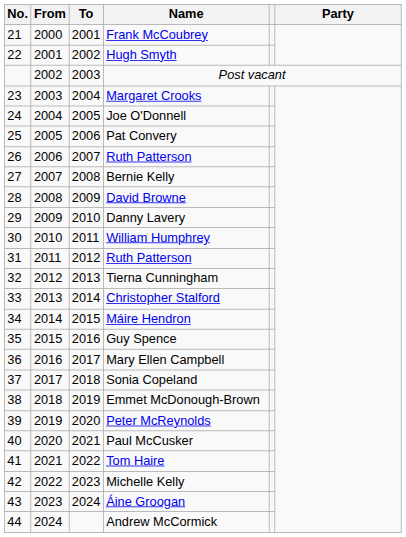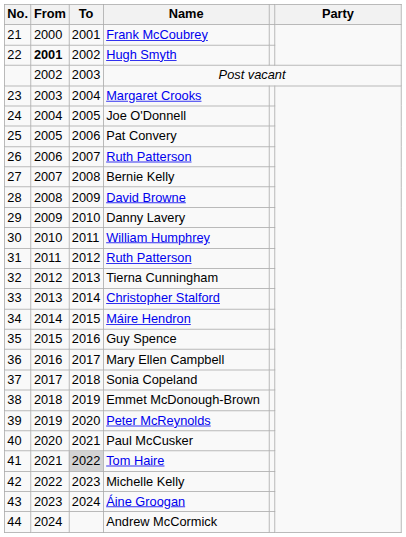(48, 55) normal -> (48, 55) bold
(86, 461) no background -> (86, 461) lightgrey background
